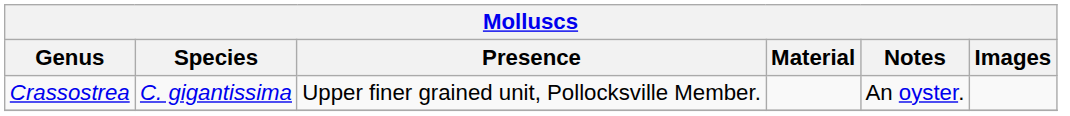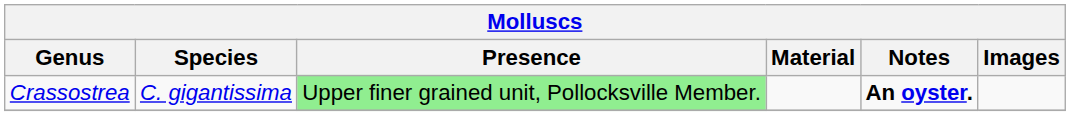(532, 92) no background -> (532, 92) lightgreen background
(915, 92) normal -> (919, 92) bold
